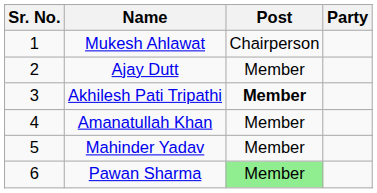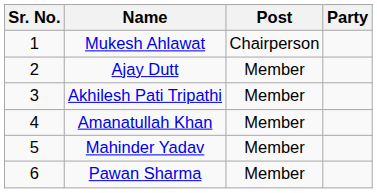(274, 95) bold -> (274, 95) normal
(274, 174) lightgreen background -> (274, 174) no background
